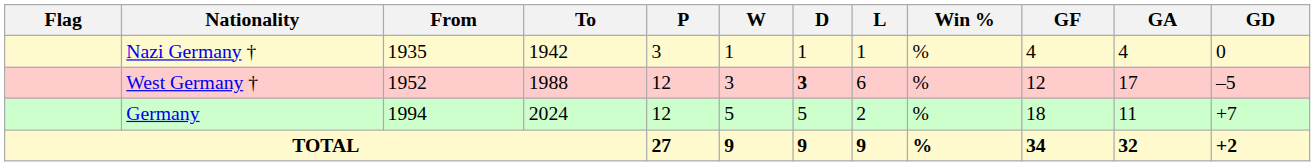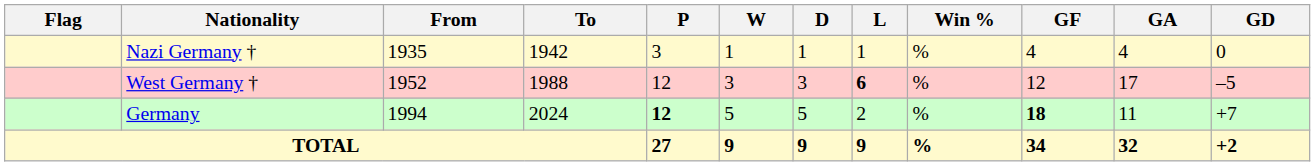(802, 82) bold -> (802, 82) normal
(861, 82) normal -> (861, 82) bold
(661, 113) normal -> (661, 113) bold
(1036, 113) normal -> (1036, 113) bold
